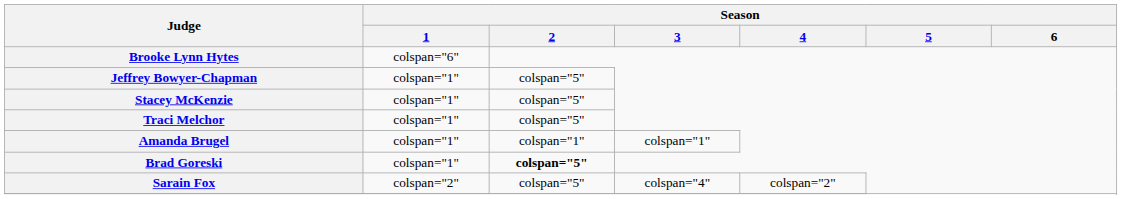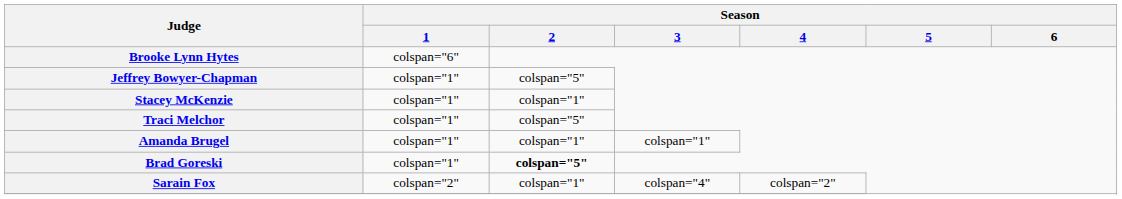(552, 99) colspan="5" -> (552, 99) colspan="1"
(552, 183) colspan="5" -> (552, 183) colspan="1"
